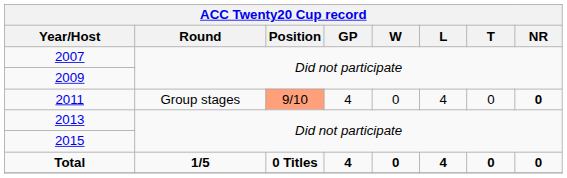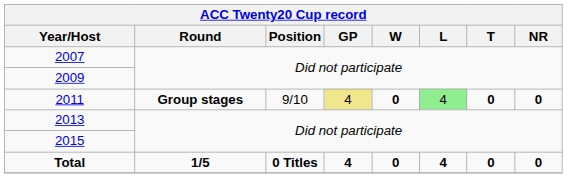(200, 99) normal -> (200, 99) bold
(295, 99) lightsalmon background -> (295, 99) no background
(348, 99) no background -> (348, 99) khaki background
(396, 99) normal -> (396, 99) bold
(443, 99) no background -> (443, 99) lightgreen background
(491, 99) normal -> (491, 99) bold
